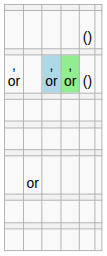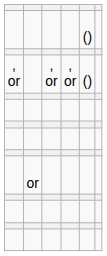(51, 73) lightblue background -> (51, 73) no background
(70, 73) lightgreen background -> (70, 73) no background
